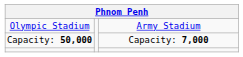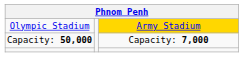(169, 26) no background -> (169, 26) gold background
